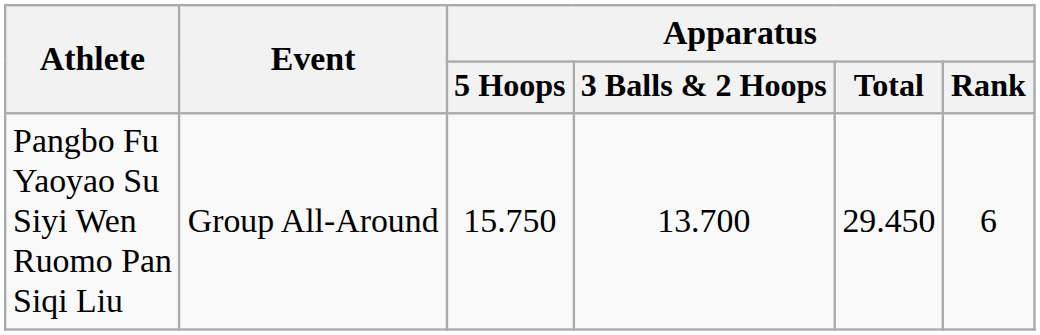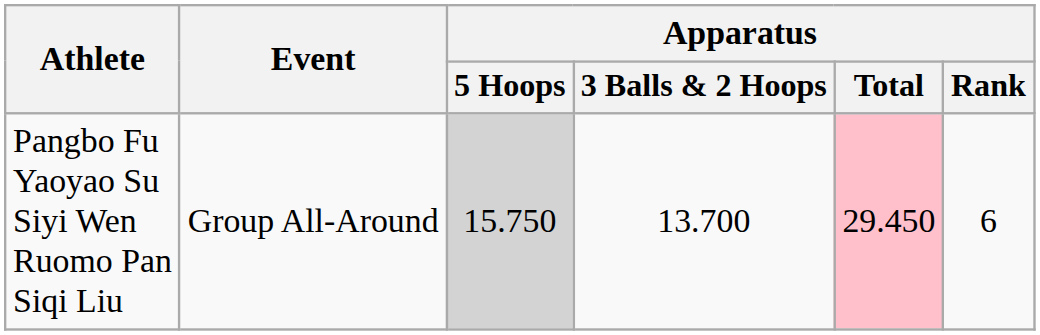(510, 221) no background -> (510, 221) lightgrey background
(889, 221) no background -> (889, 221) pink background
